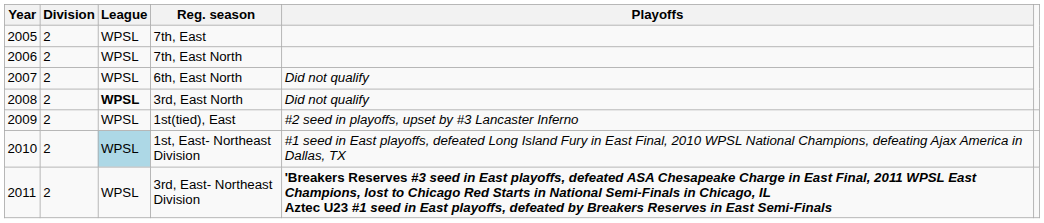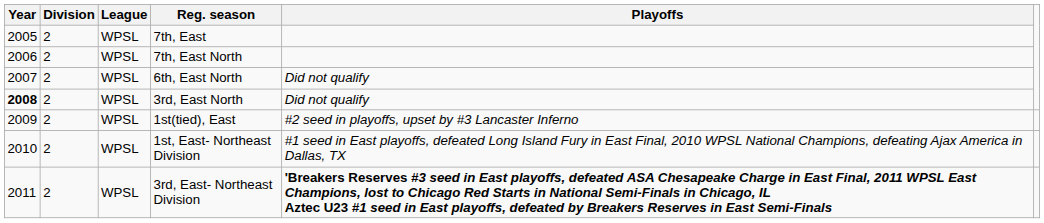(22, 99) normal -> (22, 99) bold
(120, 99) bold -> (120, 99) normal
(120, 148) lightblue background -> (120, 148) no background
